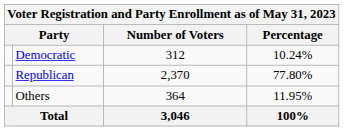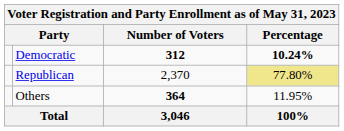(175, 55) normal -> (175, 55) bold
(293, 55) normal -> (293, 55) bold
(293, 75) no background -> (293, 75) khaki background
(175, 95) normal -> (175, 95) bold
